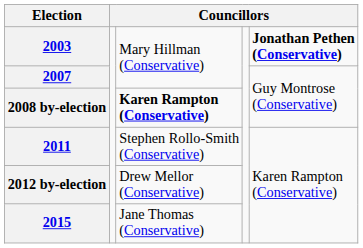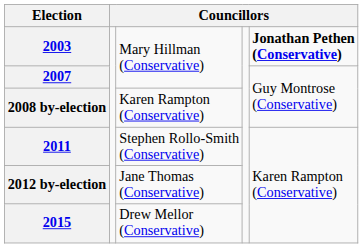(169, 107) bold -> (165, 107) normal
(162, 184) Drew Mellor (Conservative) -> (162, 184) Jane Thomas (Conservative)
(162, 223) Jane Thomas (Conservative) -> (162, 223) Drew Mellor (Conservative)
